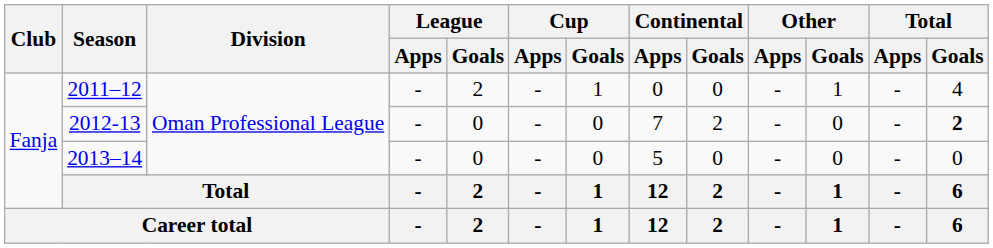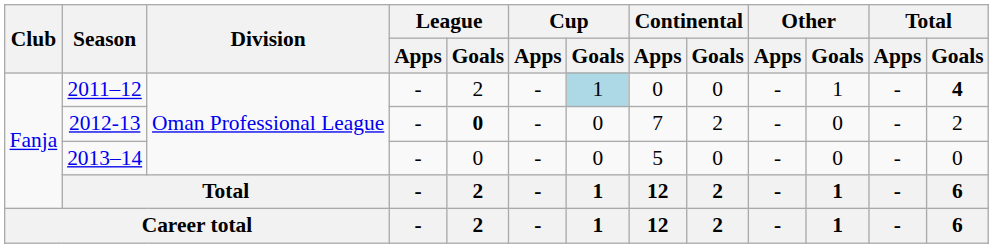(598, 89) no background -> (598, 89) lightblue background
(957, 89) normal -> (957, 89) bold
(478, 123) normal -> (478, 123) bold
(957, 123) bold -> (957, 123) normal
